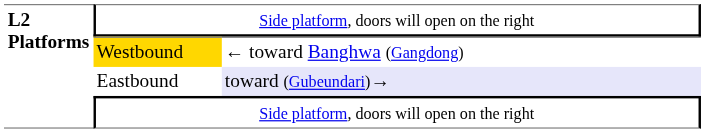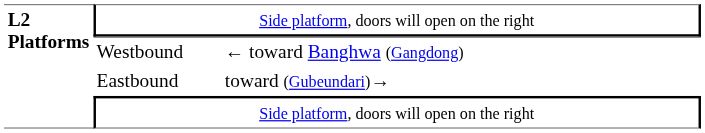(140, 52) gold background -> (140, 52) no background
(307, 81) lavender background -> (307, 81) no background
